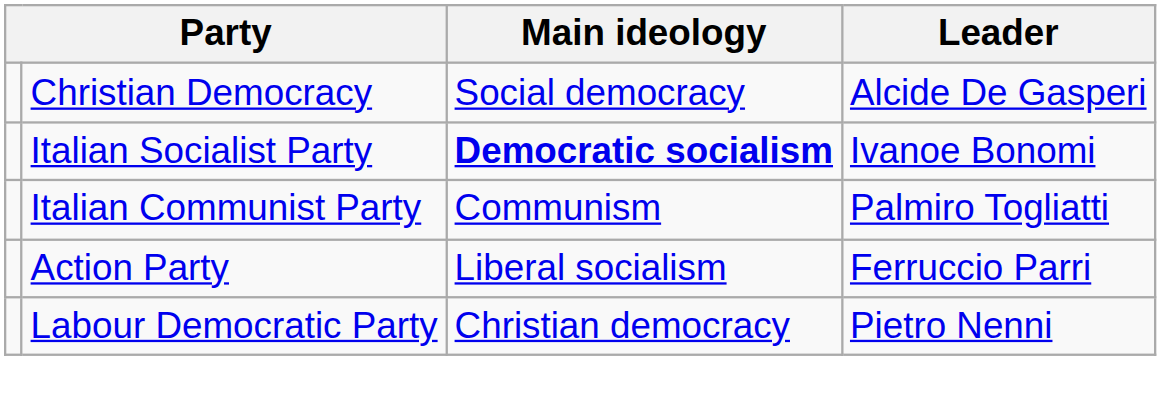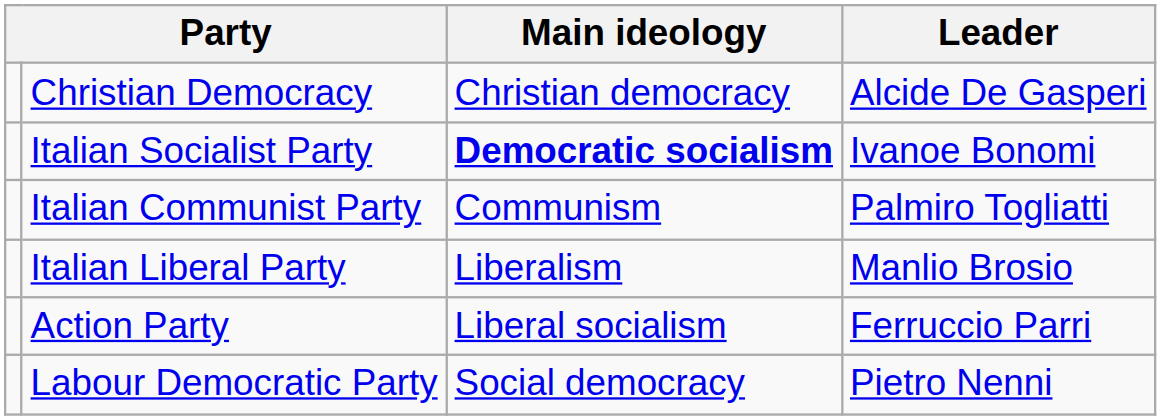(600, 92) Social democracy -> (622, 92) Christian democracy
+ row: (188, 267)
(622, 325) Christian democracy -> (600, 383) Social democracy
